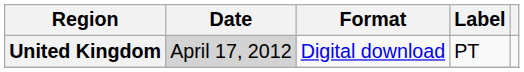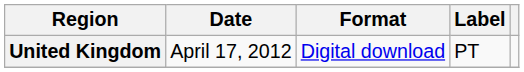(231, 51) lightgrey background -> (231, 51) no background
